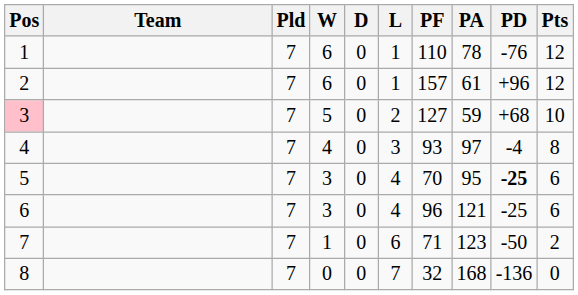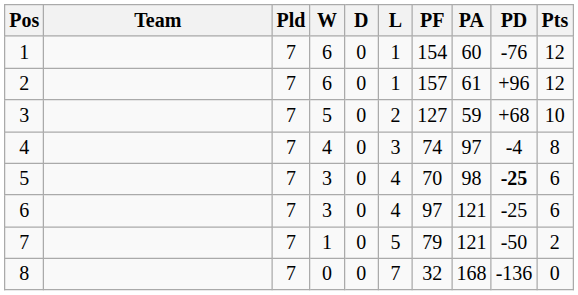(432, 52) 110 -> (432, 52) 154
(471, 52) 78 -> (471, 52) 60
(24, 115) pink background -> (24, 115) no background
(432, 147) 93 -> (432, 147) 74
(471, 178) 95 -> (471, 178) 98
(432, 210) 96 -> (432, 210) 97
(395, 242) 6 -> (395, 242) 5
(432, 242) 71 -> (432, 242) 79
(471, 242) 123 -> (471, 242) 121
